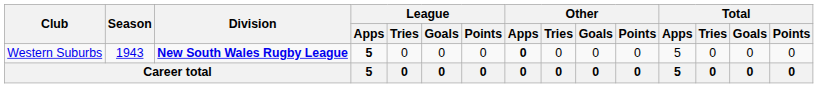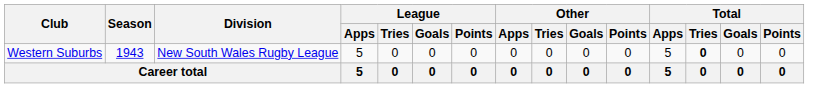(253, 53) bold -> (248, 53) normal
(369, 53) bold -> (359, 53) normal
(523, 53) bold -> (514, 53) normal
(713, 53) normal -> (703, 53) bold
